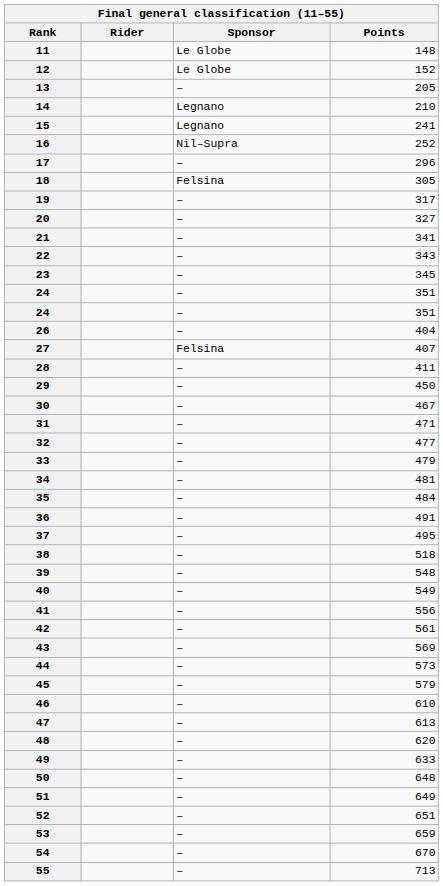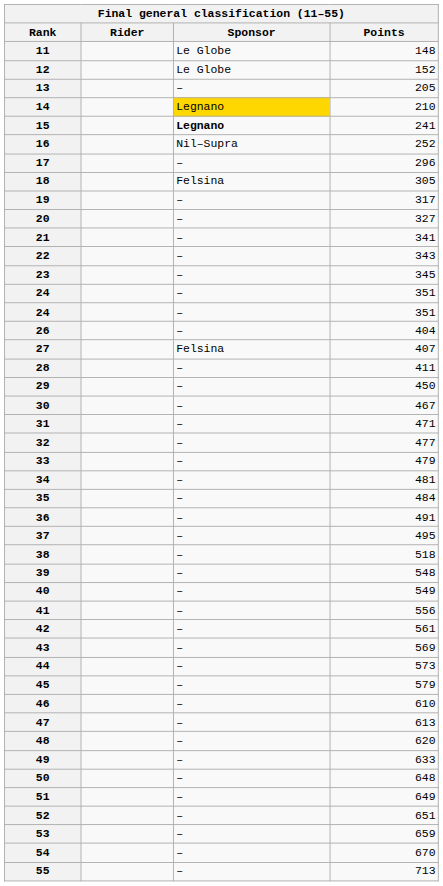(200, 107) no background -> (200, 107) gold background
(200, 126) normal -> (200, 126) bold
